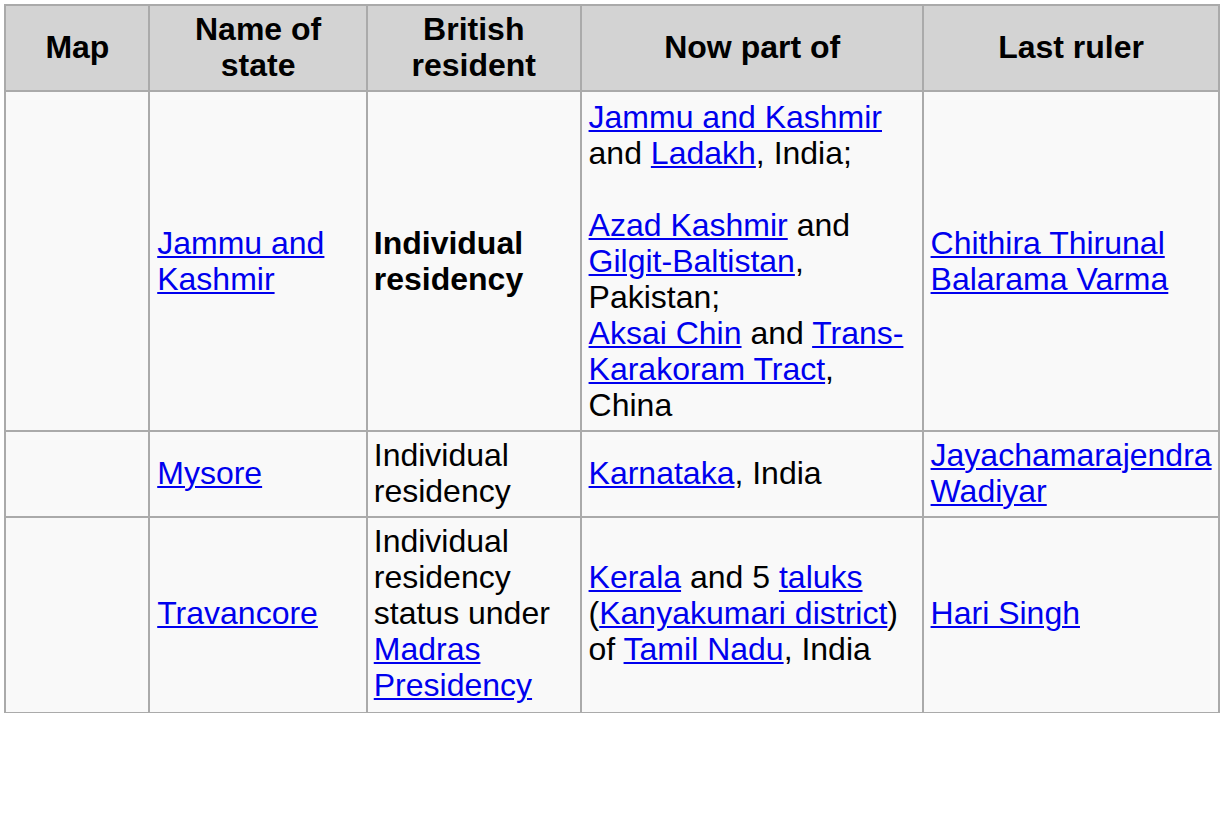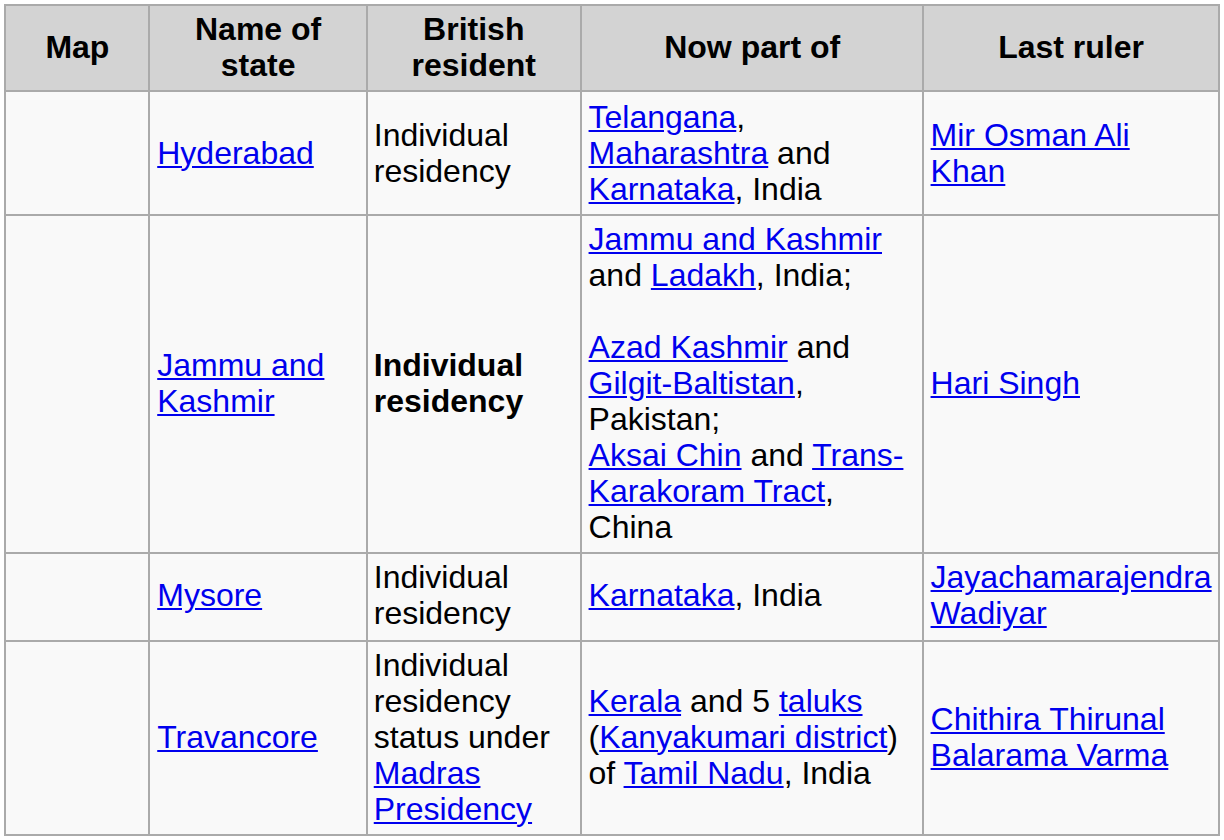+ row: (236, 152)
(1049, 260) Chithira Thirunal Balarama Varma -> (1005, 383) Hari Singh
(1005, 614) Hari Singh -> (1049, 736) Chithira Thirunal Balarama Varma
